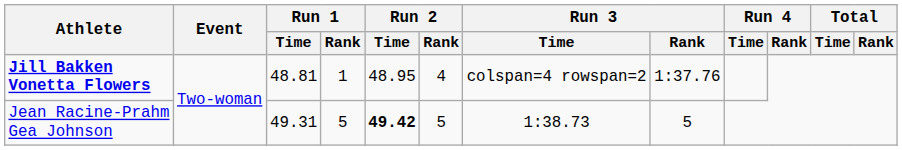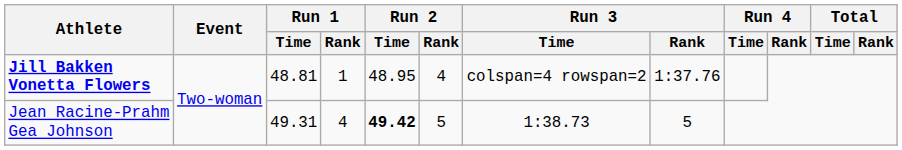(343, 123) 5 -> (343, 123) 4
